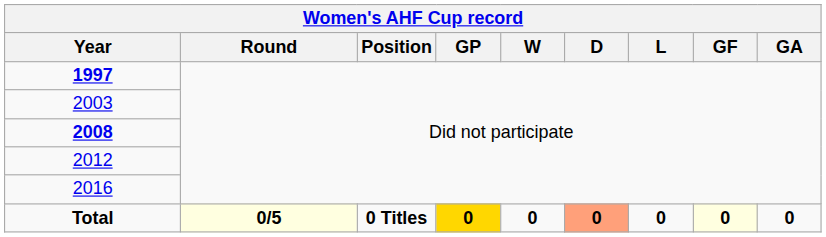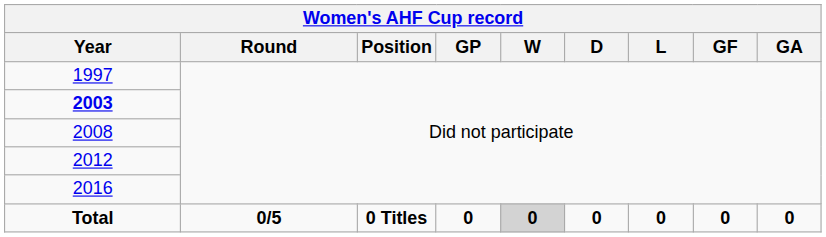(93, 75) bold -> (93, 75) normal
(93, 103) normal -> (93, 103) bold
(93, 132) bold -> (93, 132) normal
(269, 217) lightyellow background -> (269, 217) no background
(468, 217) gold background -> (468, 217) no background
(532, 217) no background -> (532, 217) lightgrey background
(597, 217) lightsalmon background -> (597, 217) no background
(725, 217) lightyellow background -> (725, 217) no background
